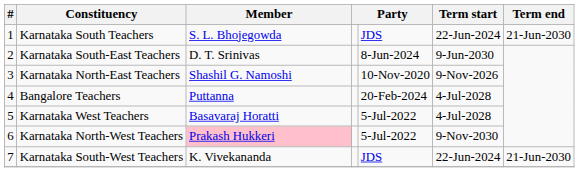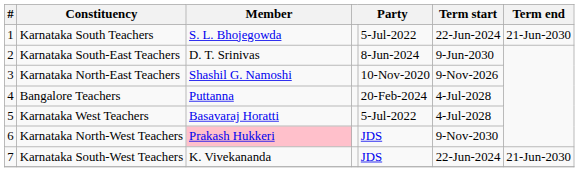(371, 34) JDS -> (389, 34) 5-Jul-2022
(389, 136) 5-Jul-2022 -> (371, 136) JDS
